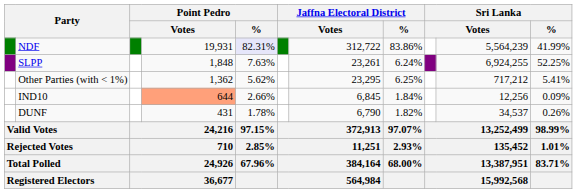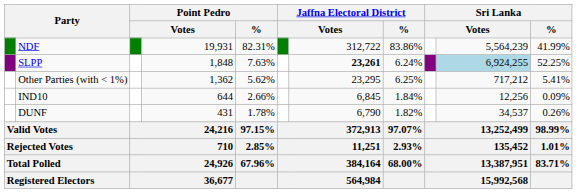(259, 46) lavender background -> (259, 46) no background
(366, 63) normal -> (366, 63) bold
(507, 63) no background -> (507, 63) lightblue background
(225, 96) lightsalmon background -> (225, 96) no background
